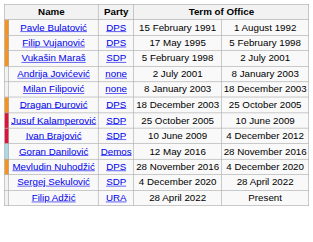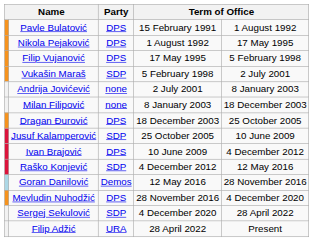+ row: (54, 43)
(116, 136) SDP -> (116, 151) DPS
+ row: (54, 167)
